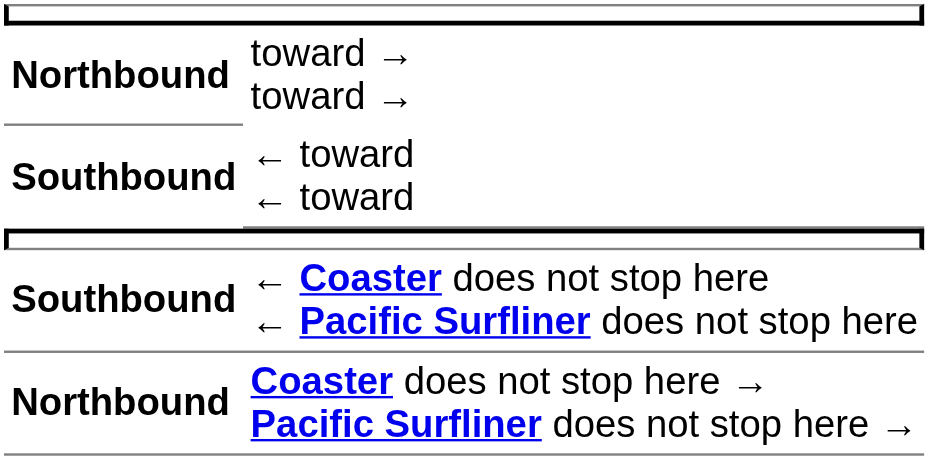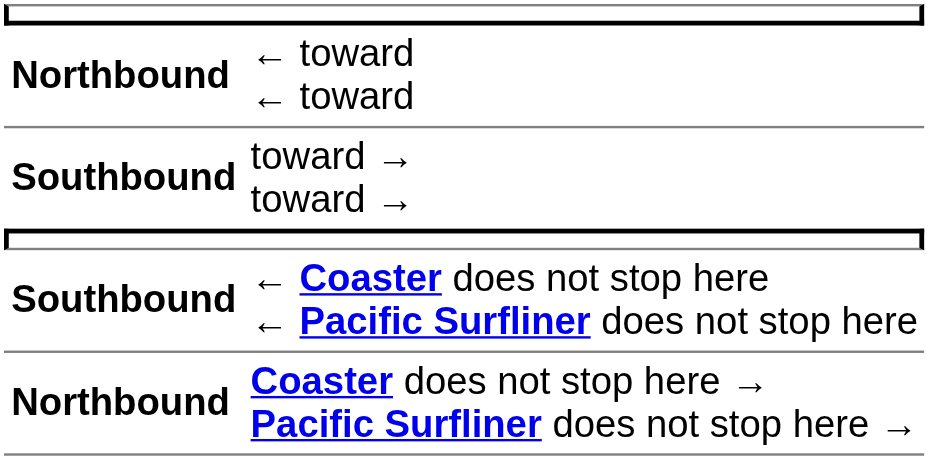(332, 75) toward → toward → -> (332, 75) ← toward ← toward
(332, 175) ← toward ← toward -> (332, 177) toward → toward →
